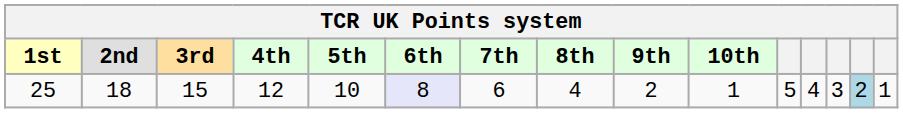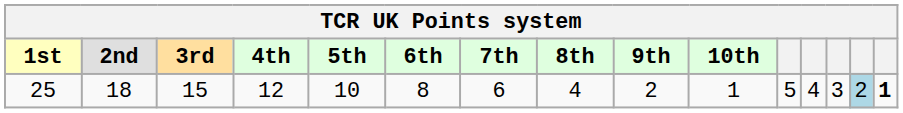(423, 91) lavender background -> (423, 91) no background
(885, 91) normal -> (885, 91) bold
